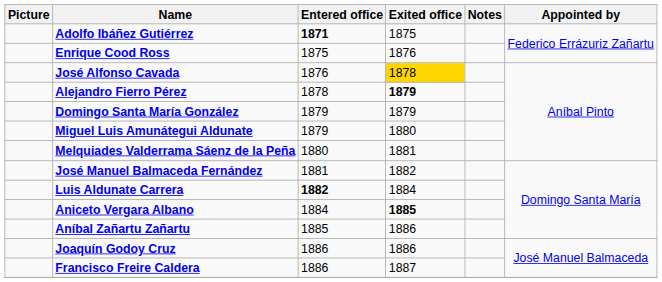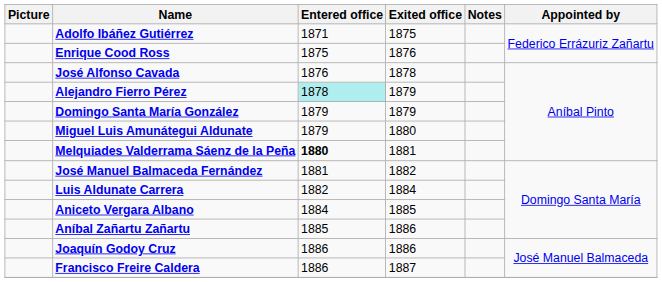(315, 34) bold -> (315, 34) normal
(403, 73) gold background -> (403, 73) no background
(315, 92) no background -> (315, 92) paleturquoise background
(403, 92) bold -> (403, 92) normal
(315, 151) normal -> (315, 151) bold
(315, 190) bold -> (315, 190) normal
(403, 209) bold -> (403, 209) normal
